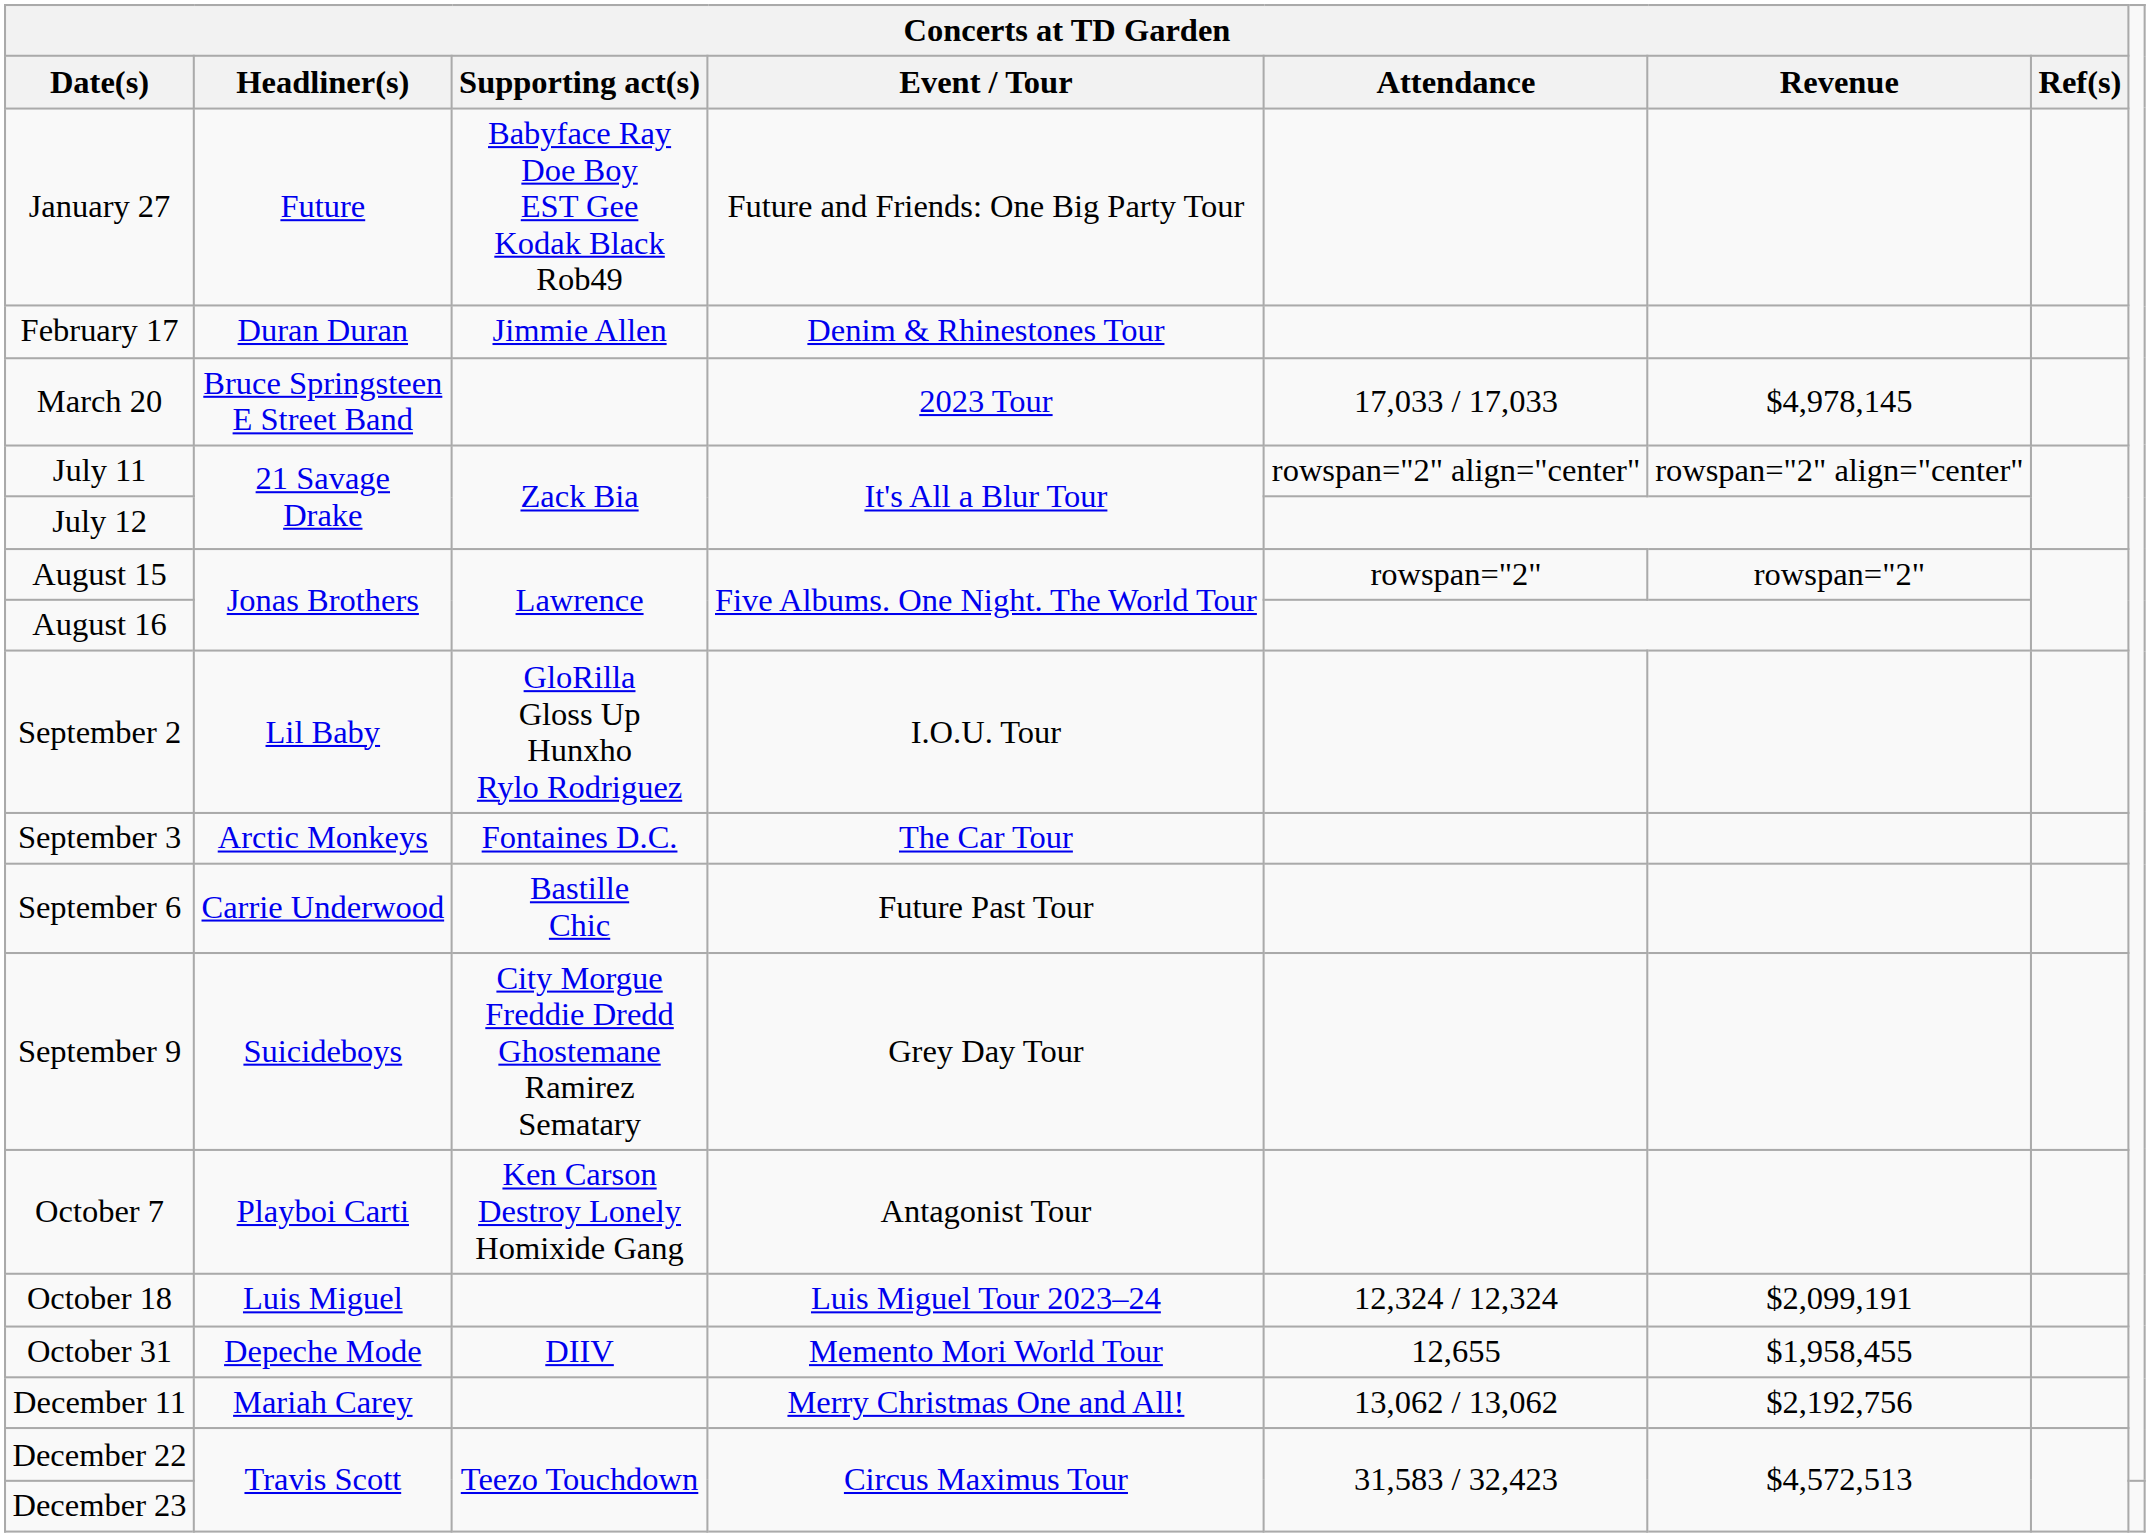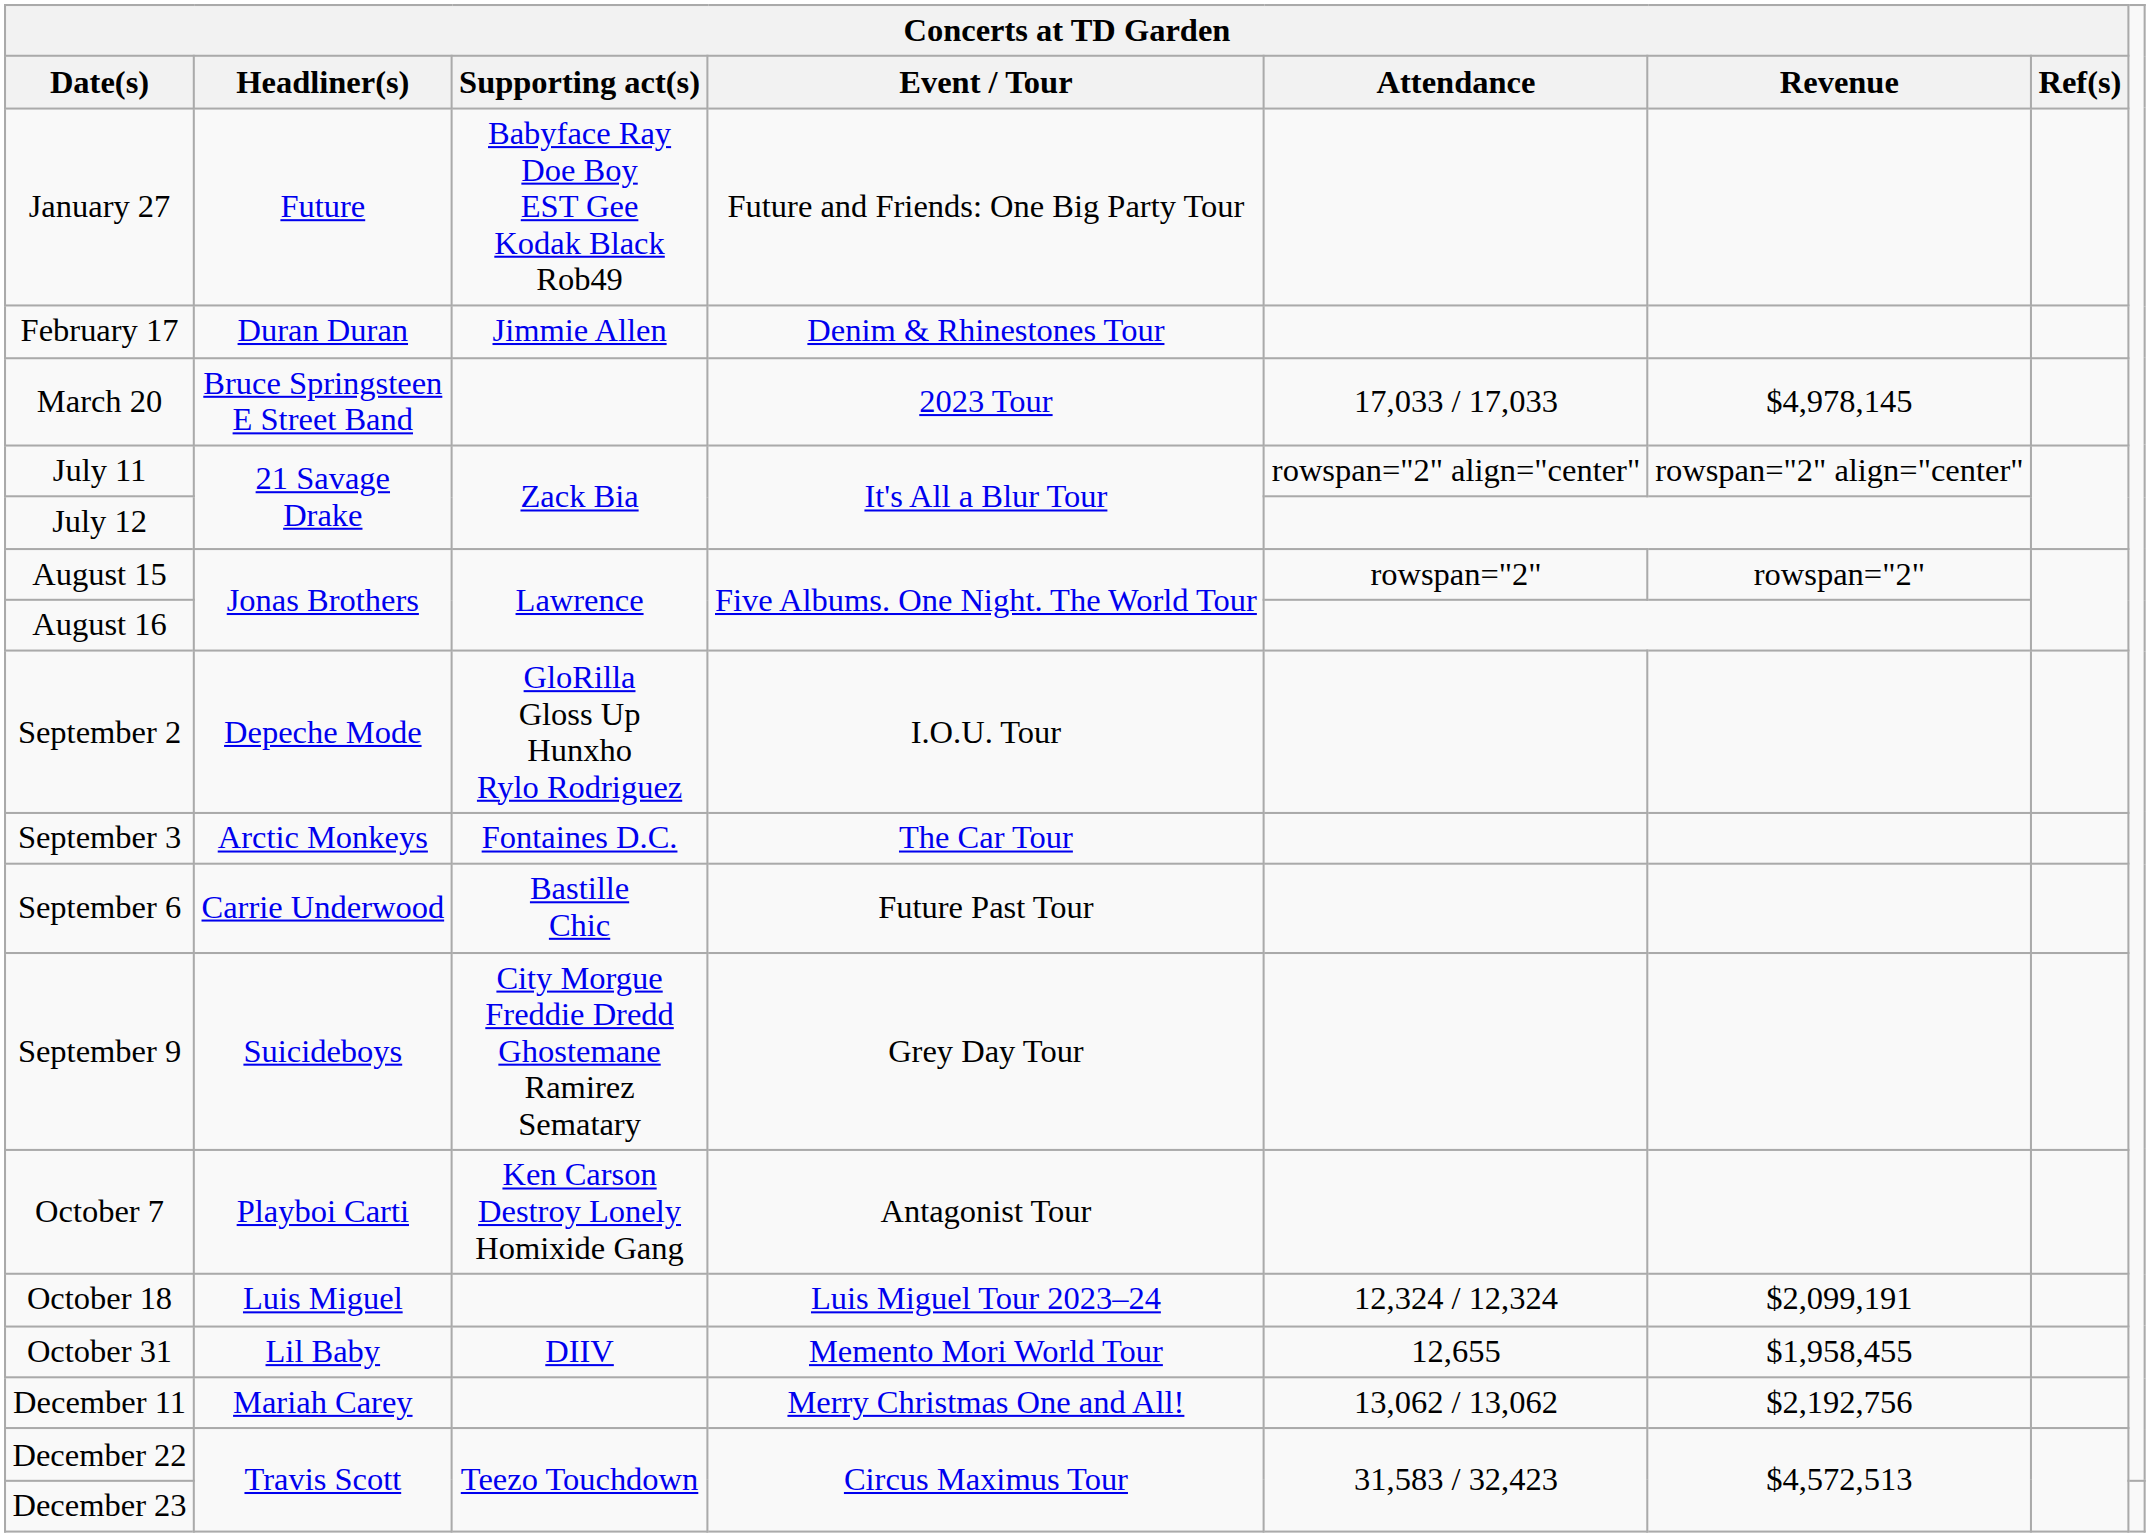(323, 731) Lil Baby -> (323, 731) Depeche Mode
(323, 1351) Depeche Mode -> (323, 1351) Lil Baby
